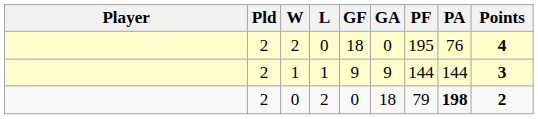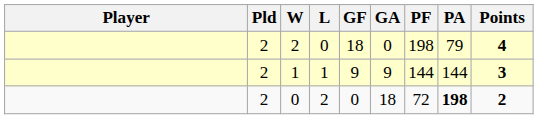(421, 45) 195 -> (421, 45) 198
(455, 45) 76 -> (455, 45) 79
(421, 99) 79 -> (421, 99) 72
